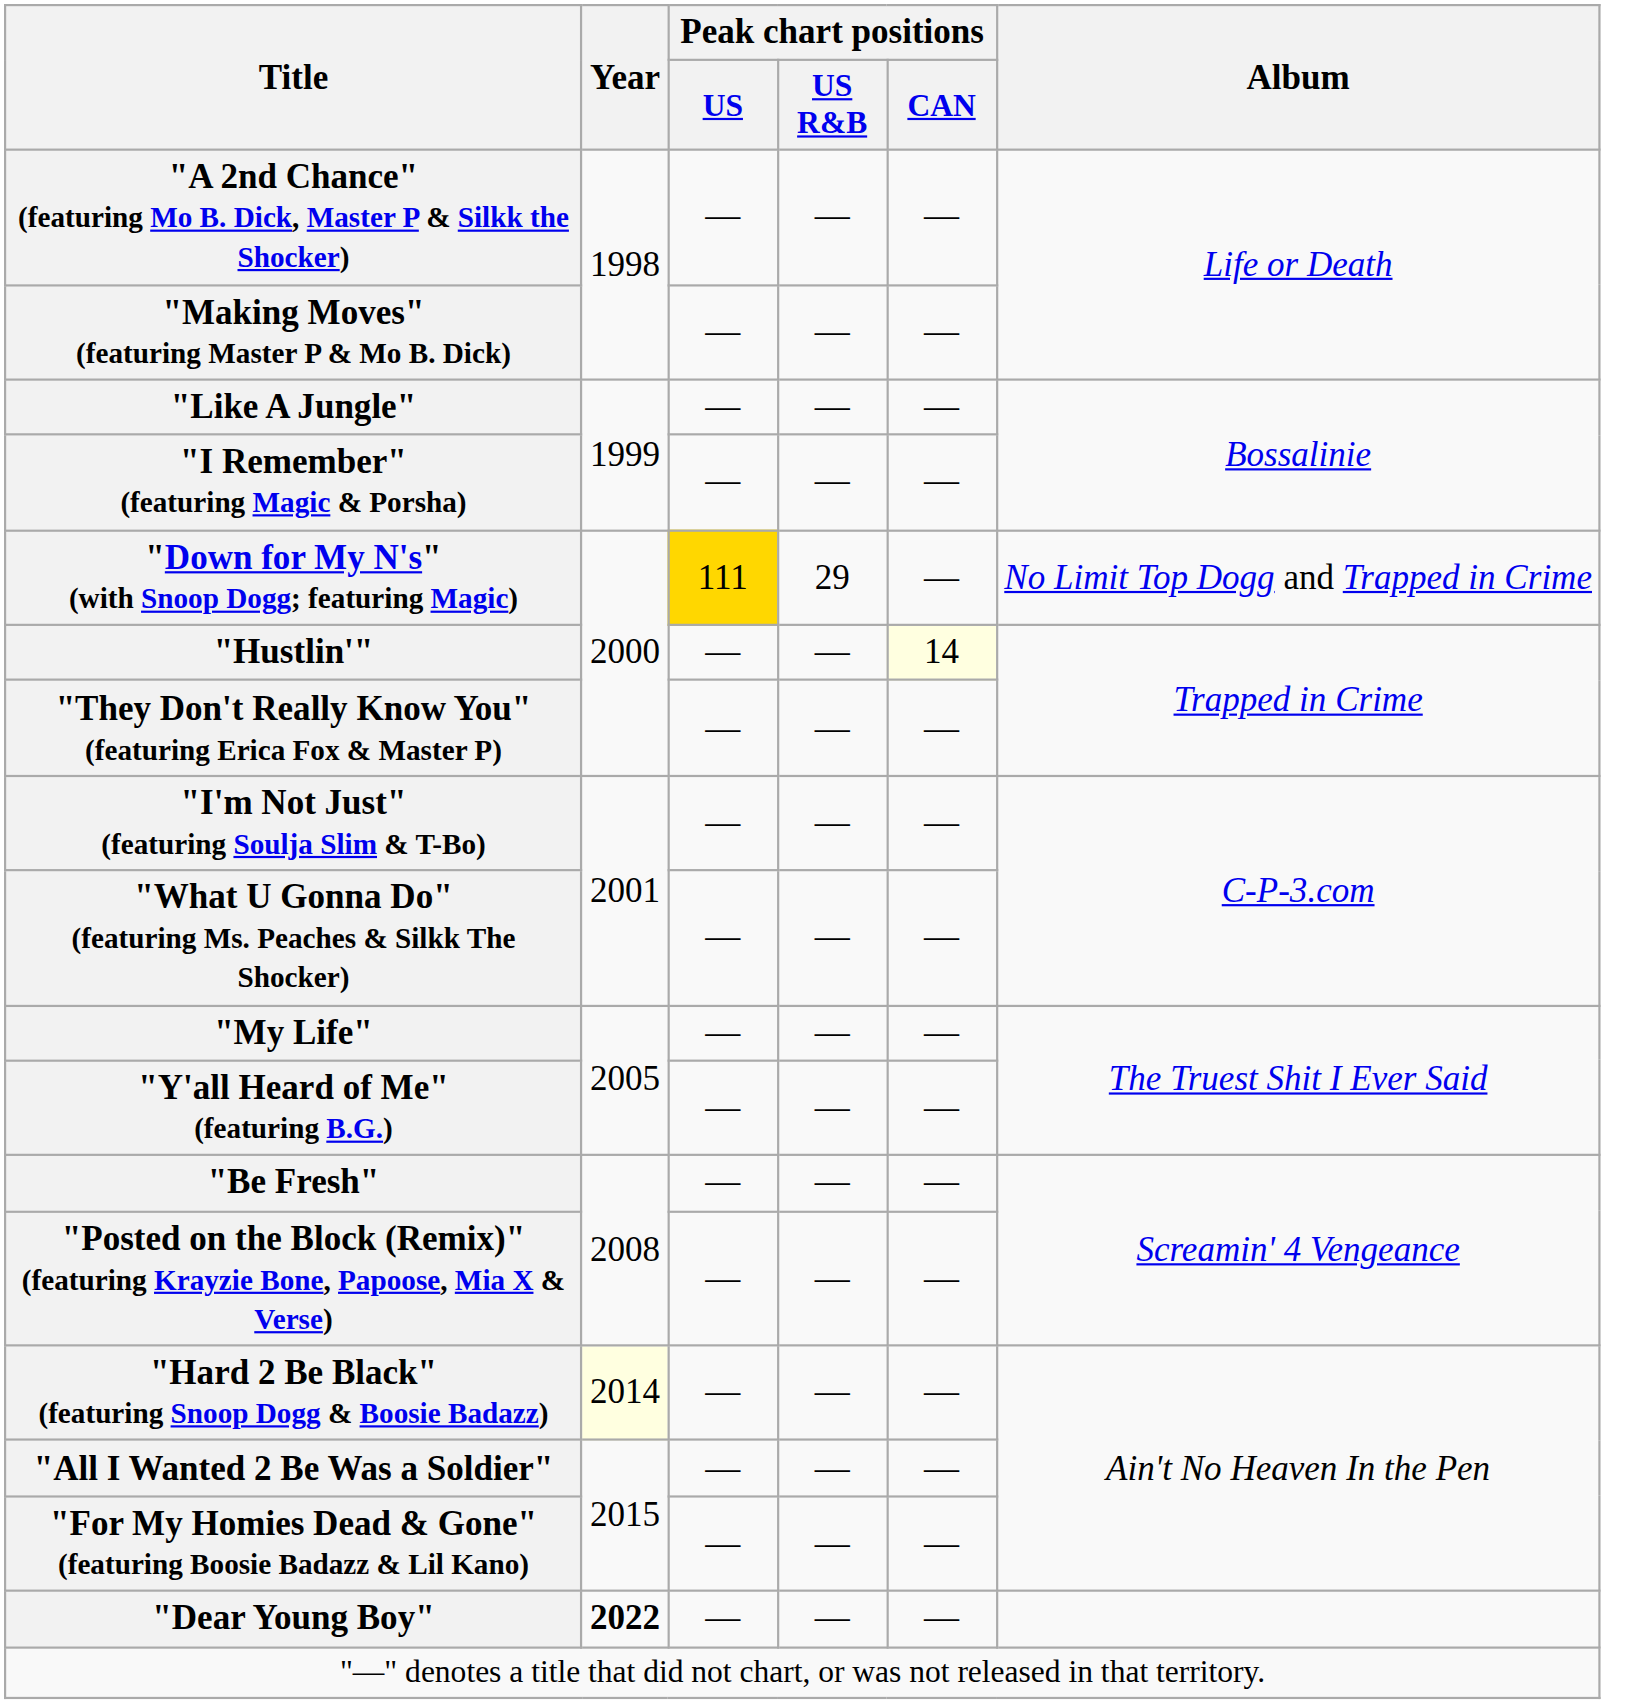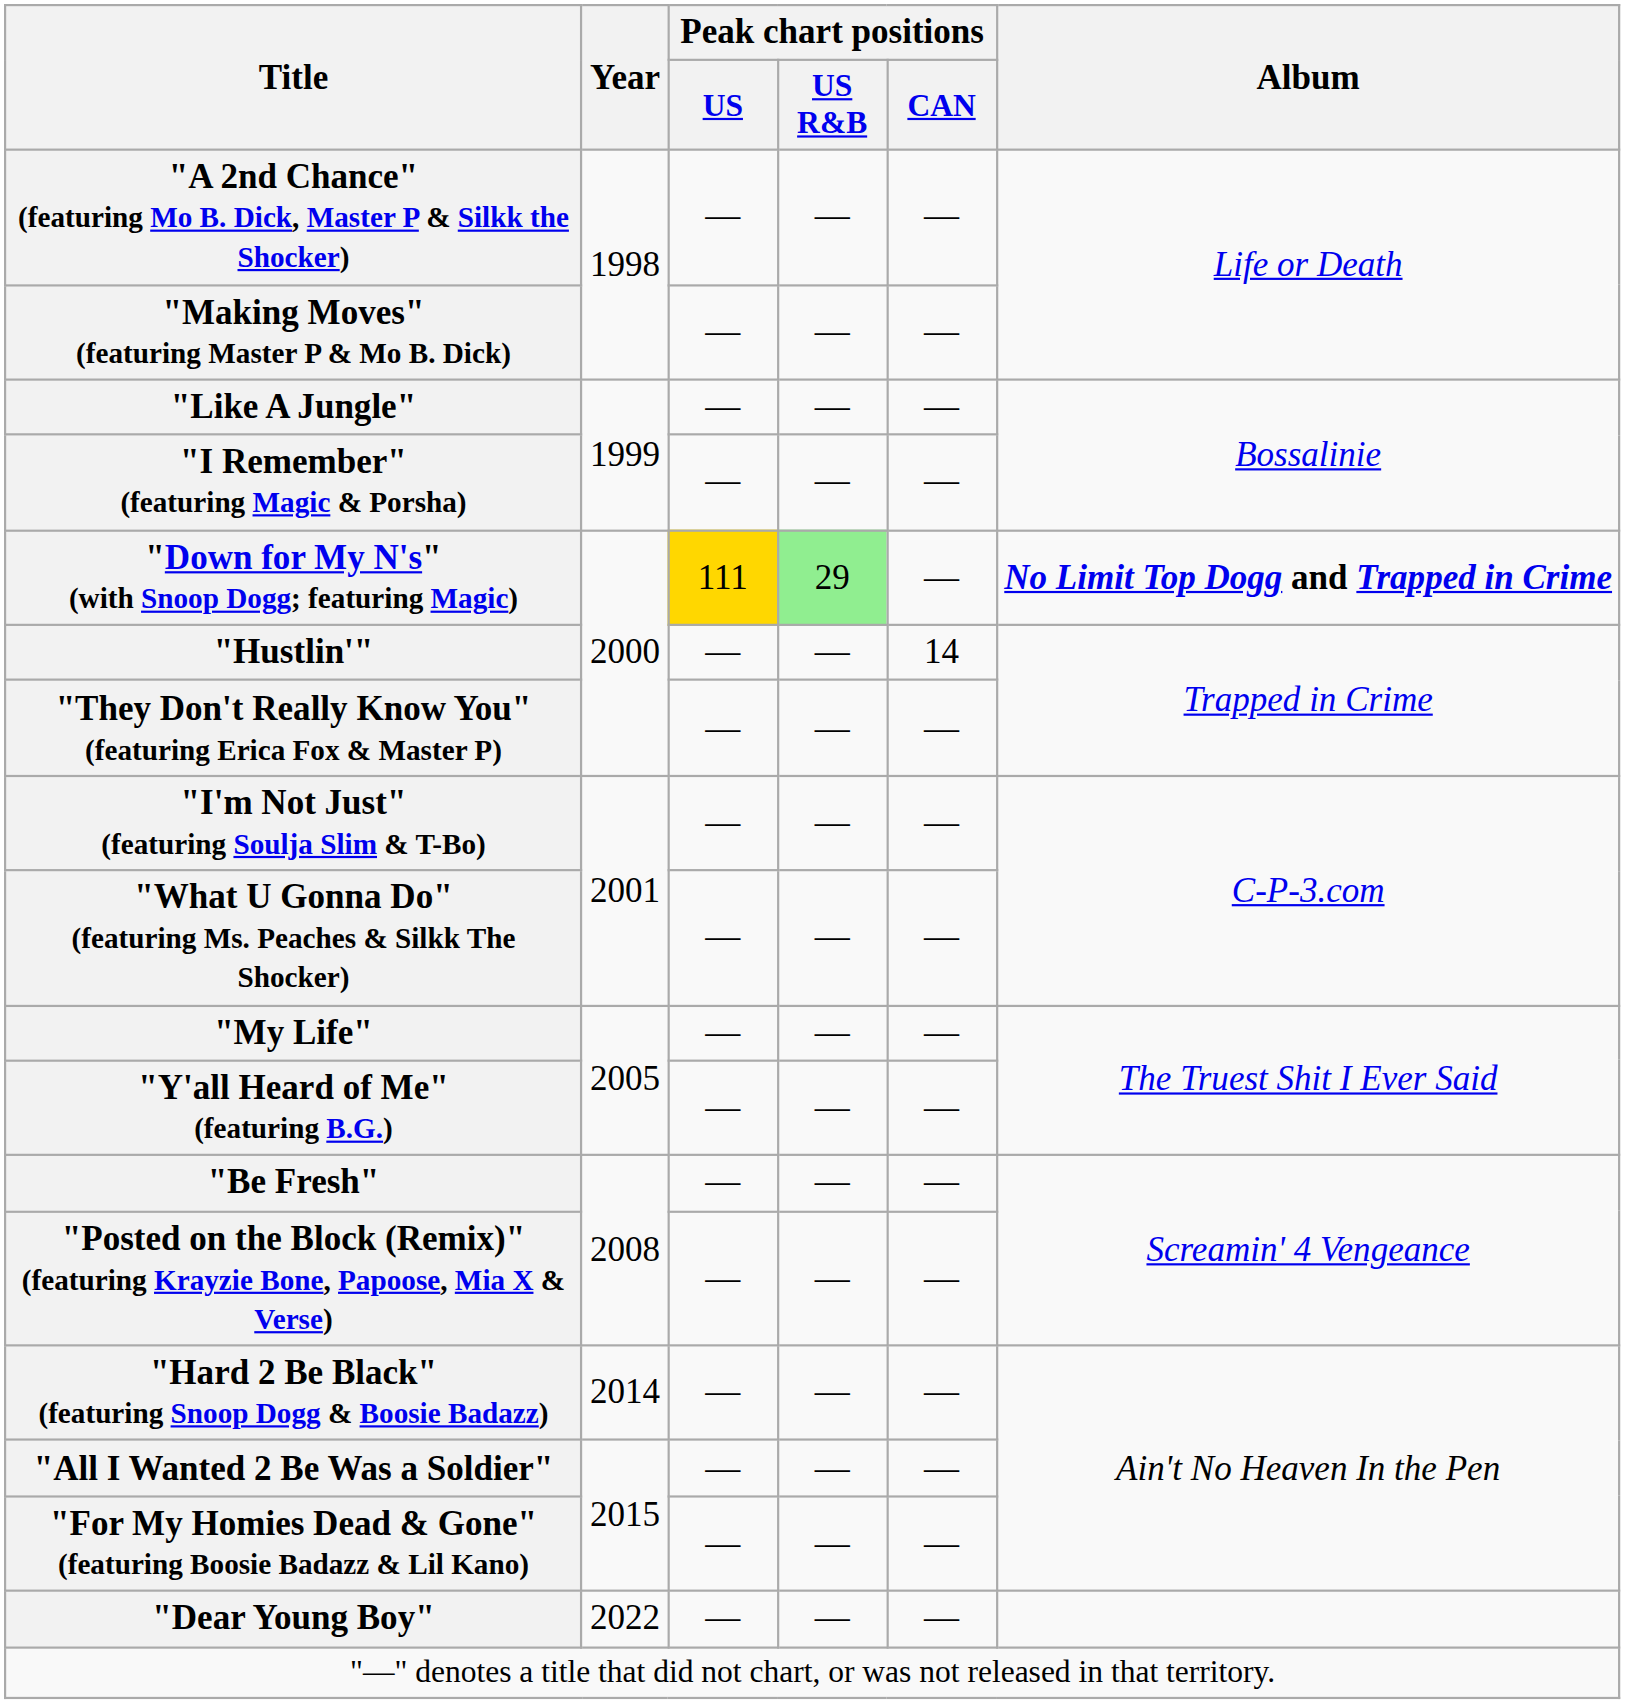(832, 576) no background -> (832, 576) lightgreen background
(1298, 576) normal -> (1308, 576) bold
(942, 652) lightyellow background -> (942, 652) no background
(625, 1392) lightyellow background -> (625, 1392) no background
(625, 1618) bold -> (625, 1618) normal
